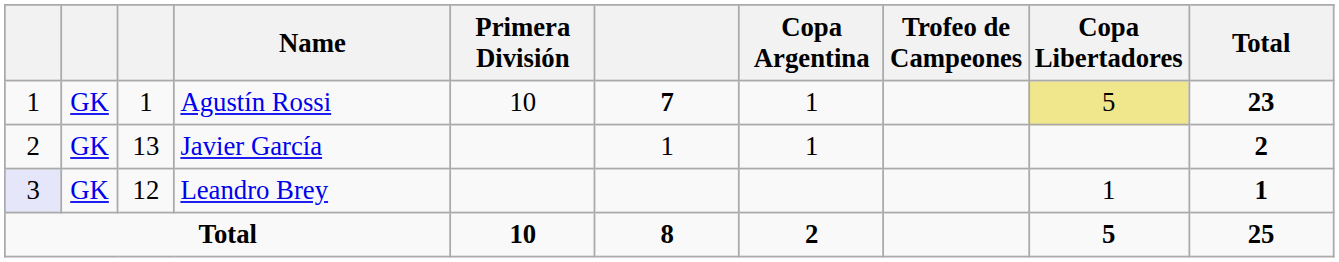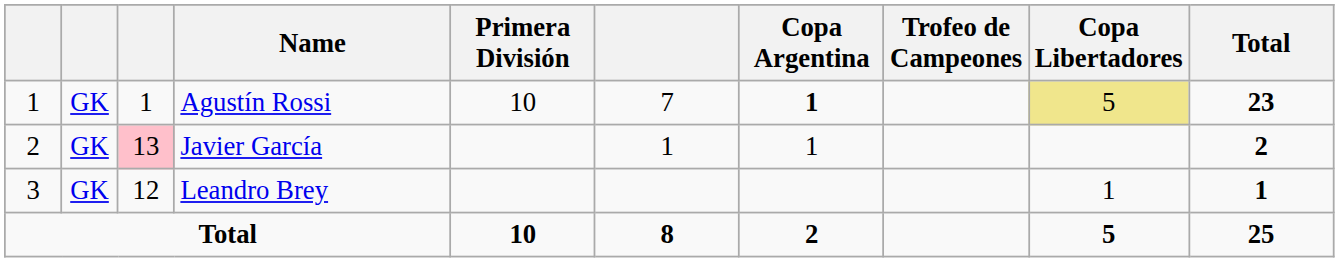(667, 102) bold -> (667, 102) normal
(812, 102) normal -> (812, 102) bold
(146, 146) no background -> (146, 146) pink background
(33, 190) lavender background -> (33, 190) no background
